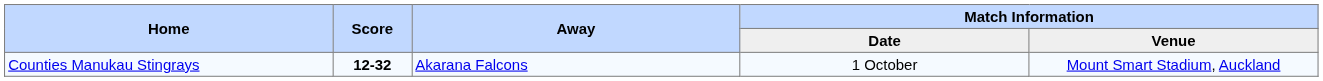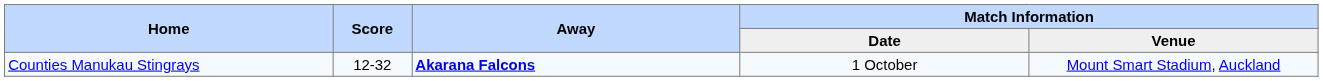(372, 64) bold -> (372, 64) normal
(471, 64) normal -> (475, 64) bold
